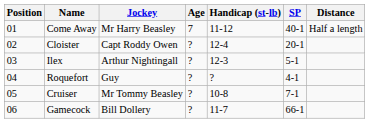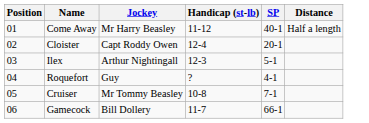- column: (196, 12)
